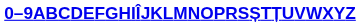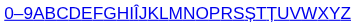(180, 13) bold -> (178, 13) normal
